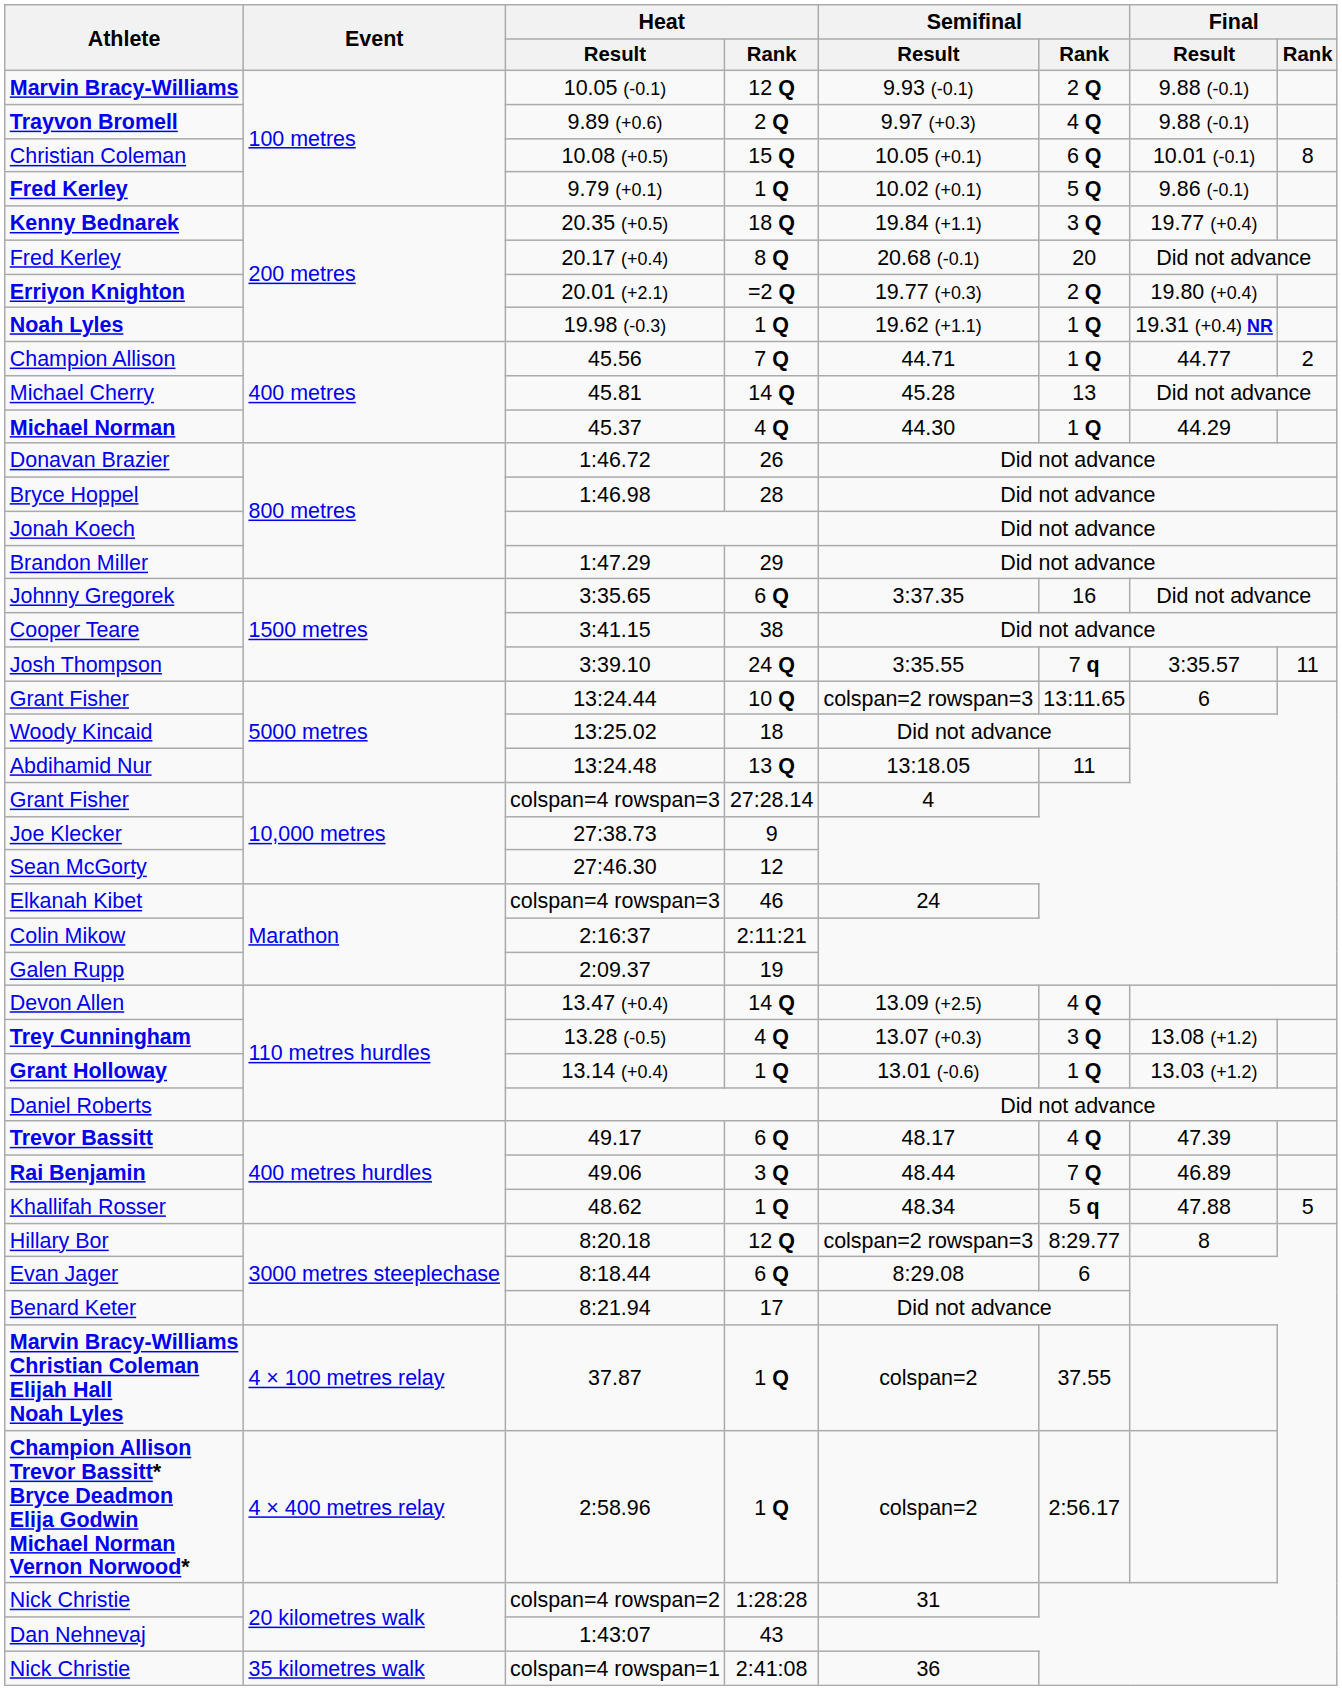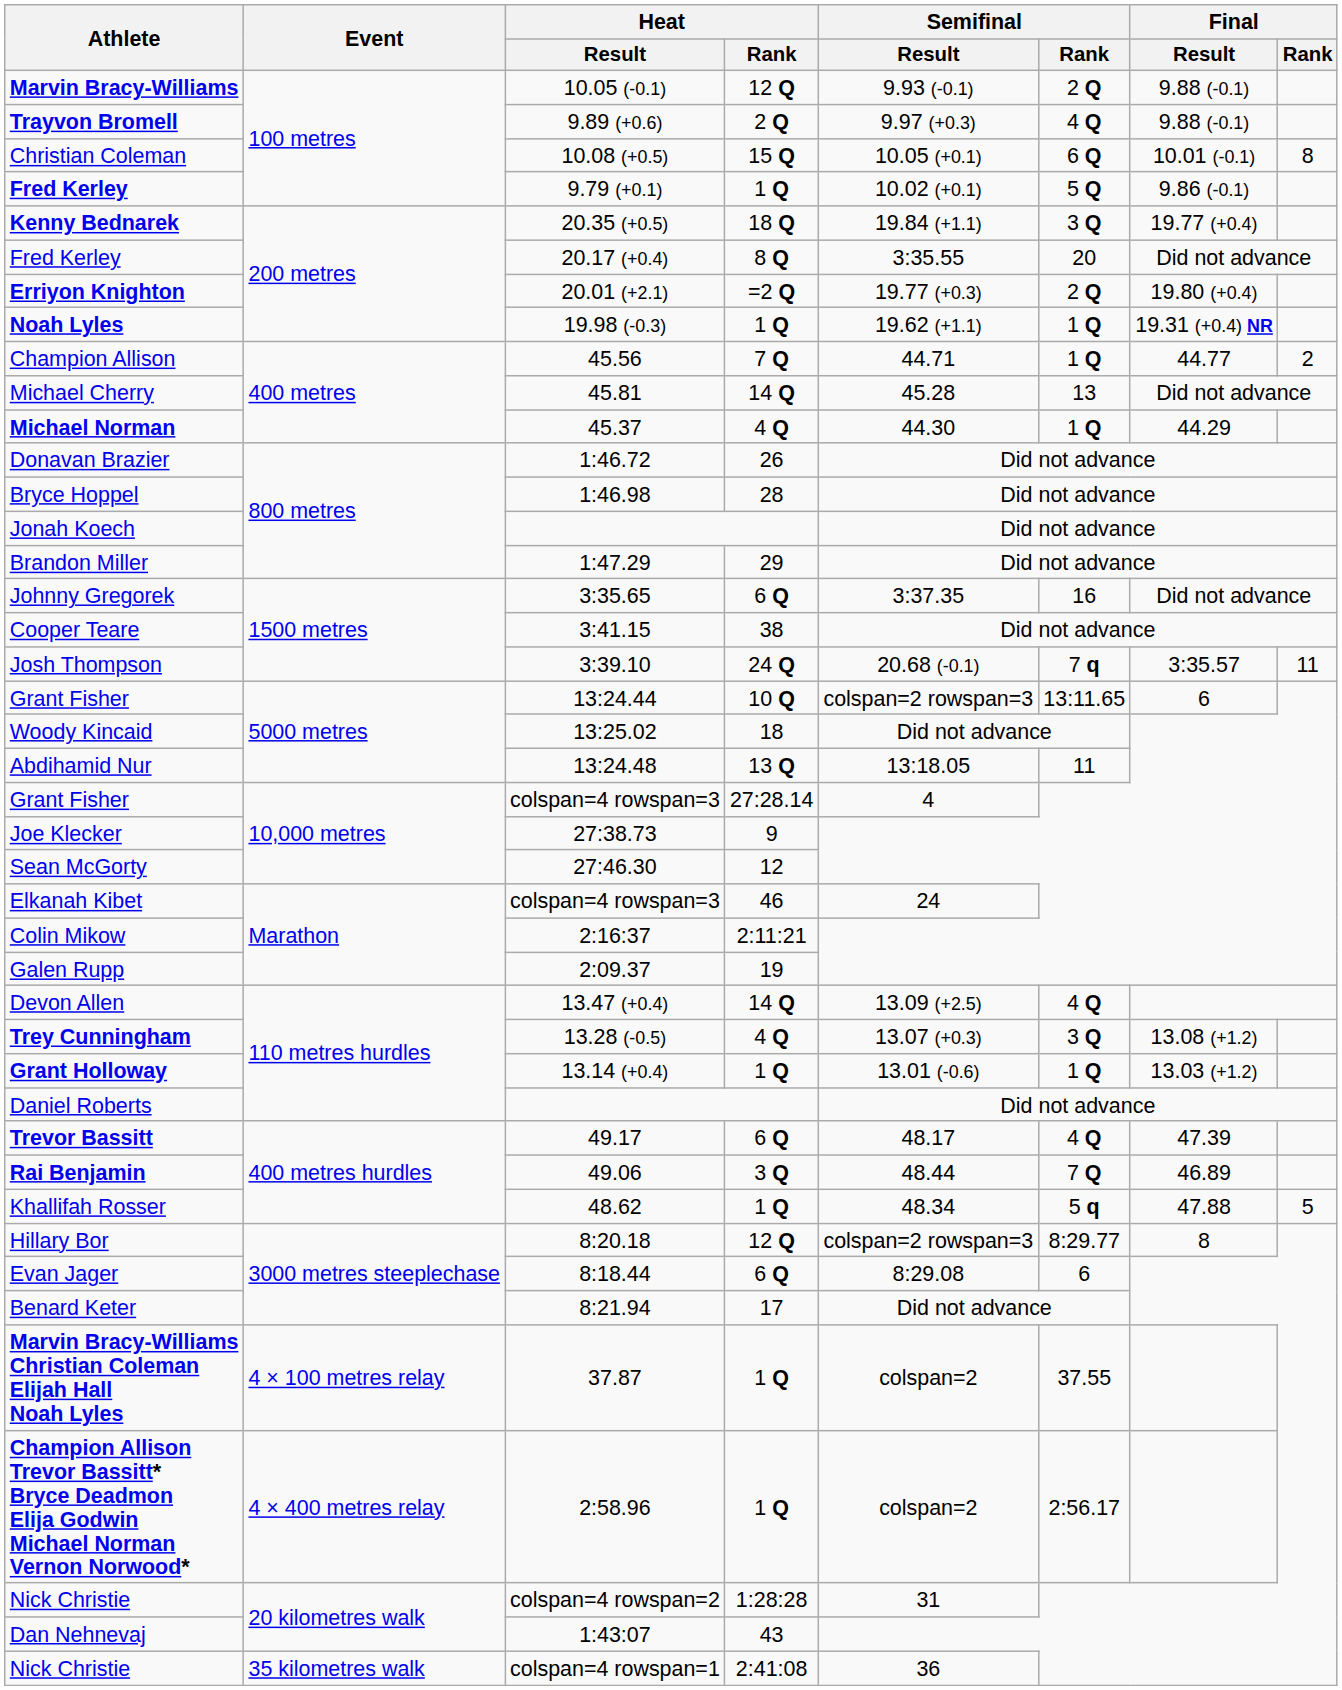(928, 257) 20.68 (-0.1) -> (928, 257) 3:35.55
(928, 664) 3:35.55 -> (928, 664) 20.68 (-0.1)
